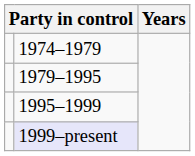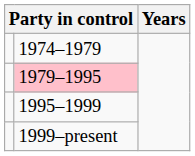(60, 77) no background -> (60, 77) pink background
(68, 135) lavender background -> (68, 135) no background
